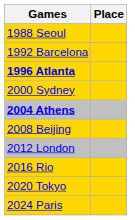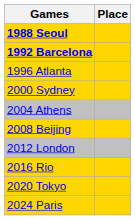(36, 32) normal -> (37, 32) bold
(48, 51) normal -> (50, 51) bold
(41, 71) bold -> (39, 71) normal
(41, 109) bold -> (39, 109) normal
